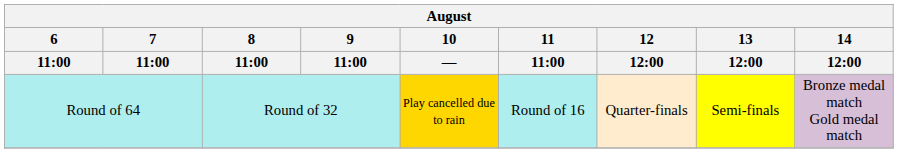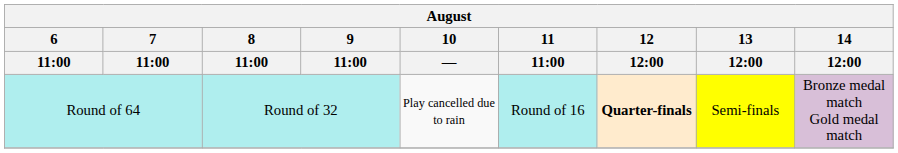(449, 111) gold background -> (449, 111) no background
(647, 111) normal -> (647, 111) bold
